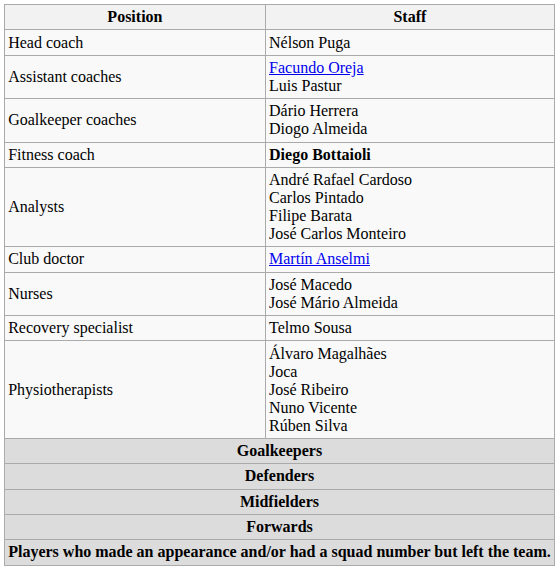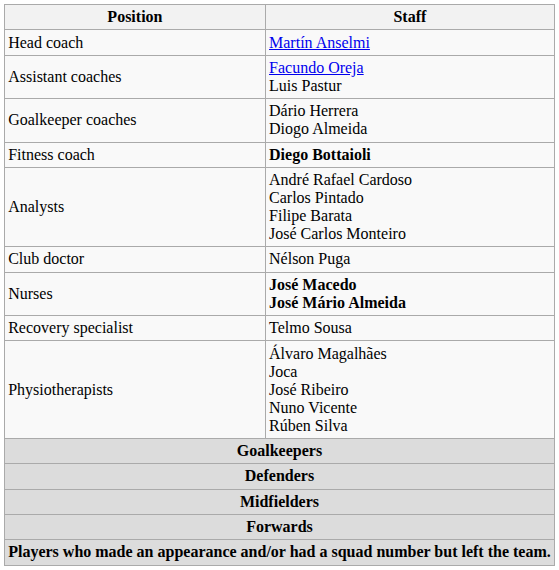(310, 42) Nélson Puga -> (319, 42) Martín Anselmi
(319, 259) Martín Anselmi -> (310, 259) Nélson Puga
(333, 293) normal -> (337, 293) bold
